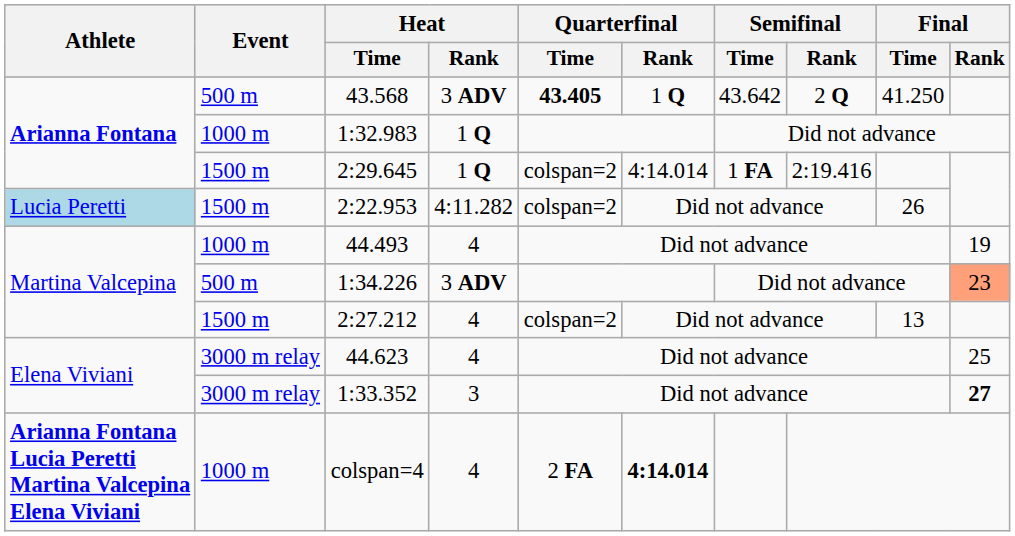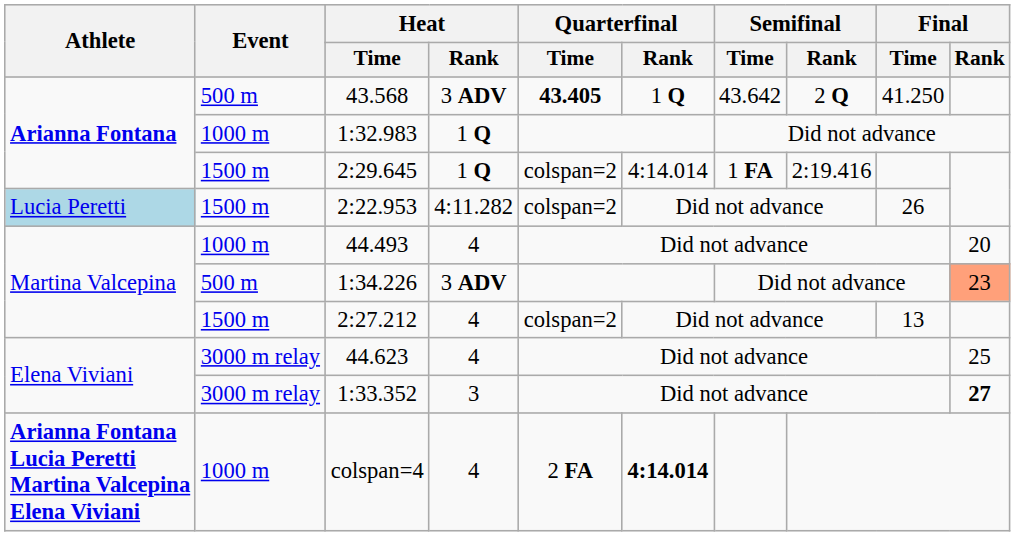(980, 245) 19 -> (980, 245) 20
